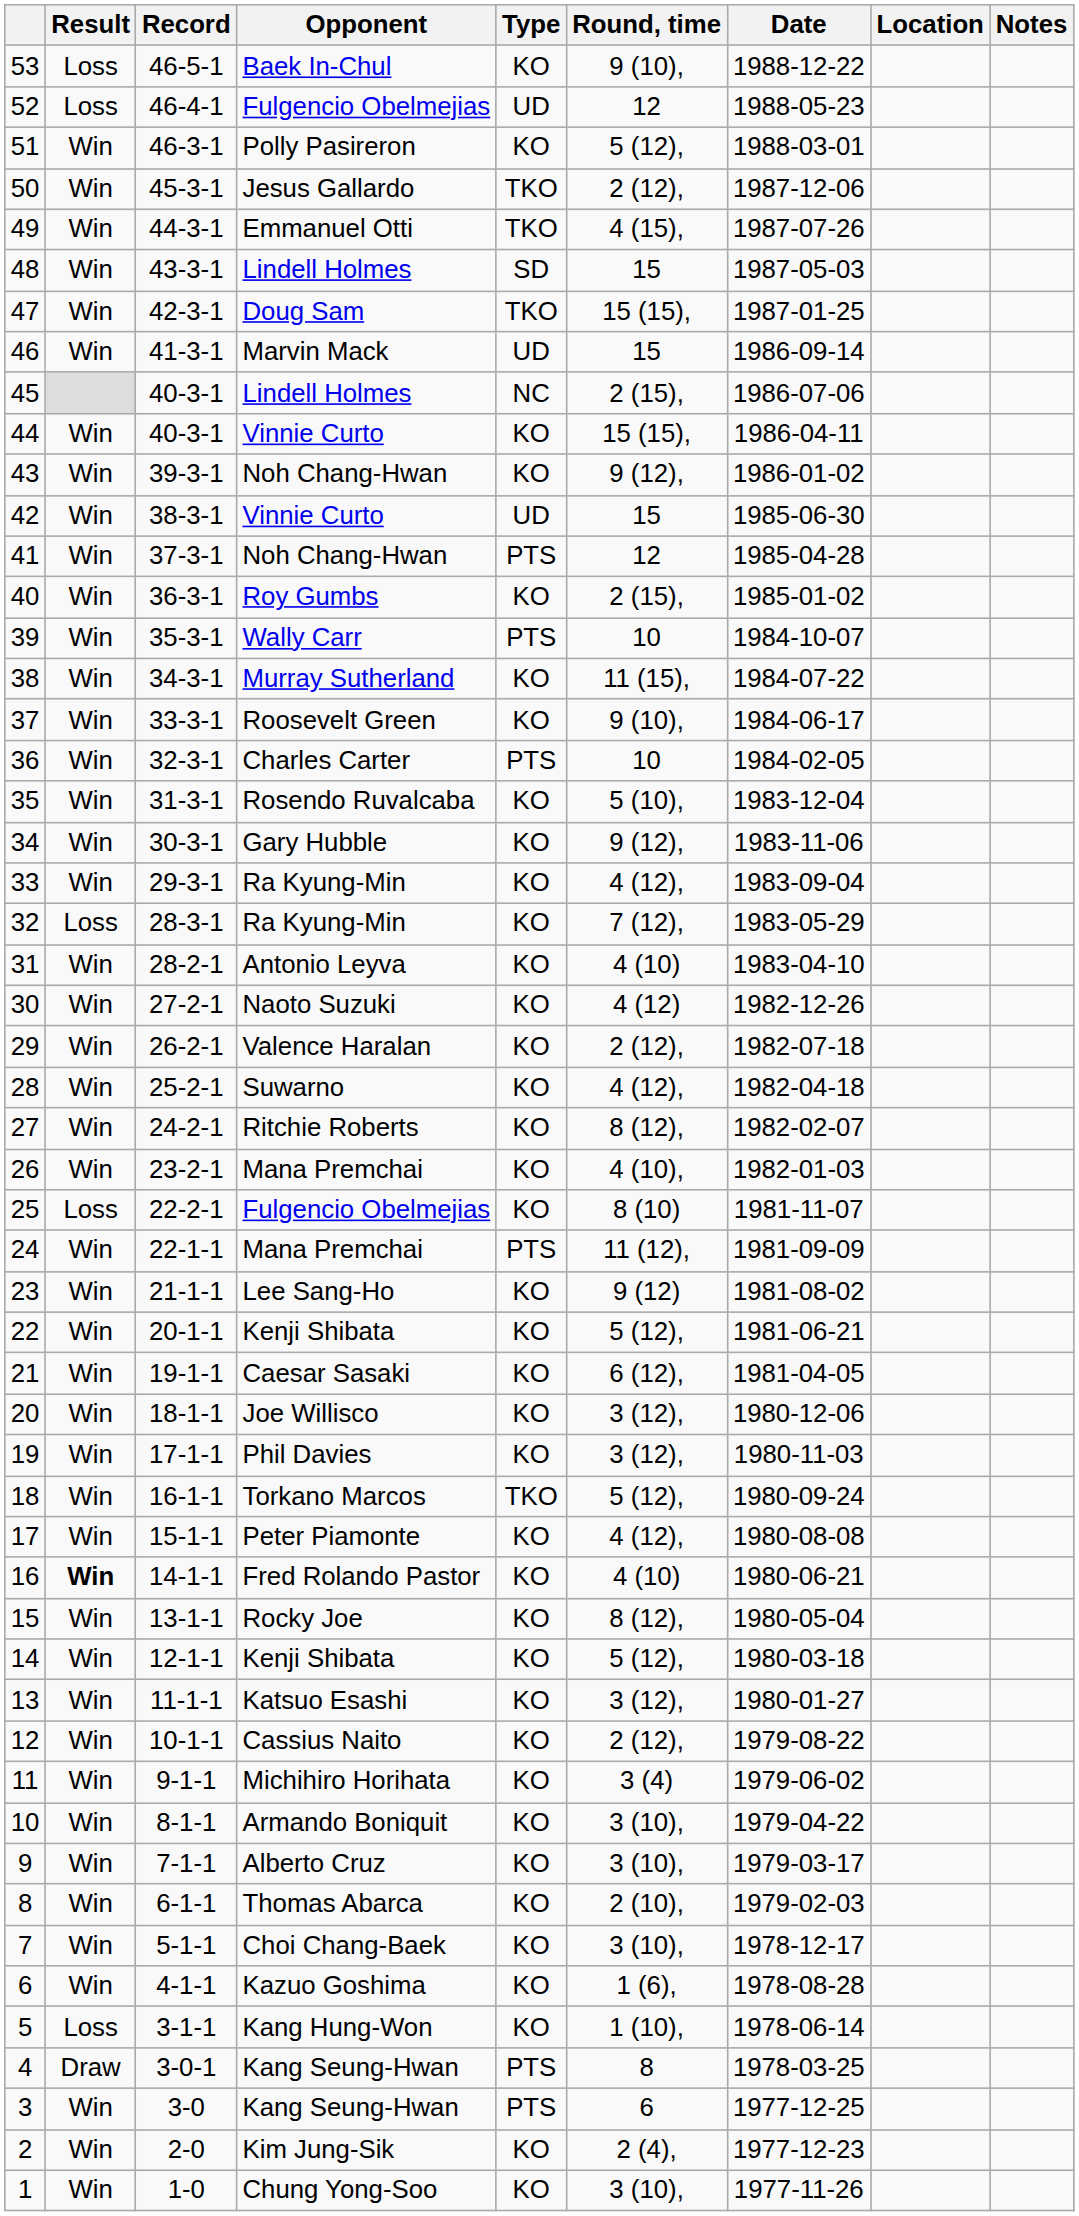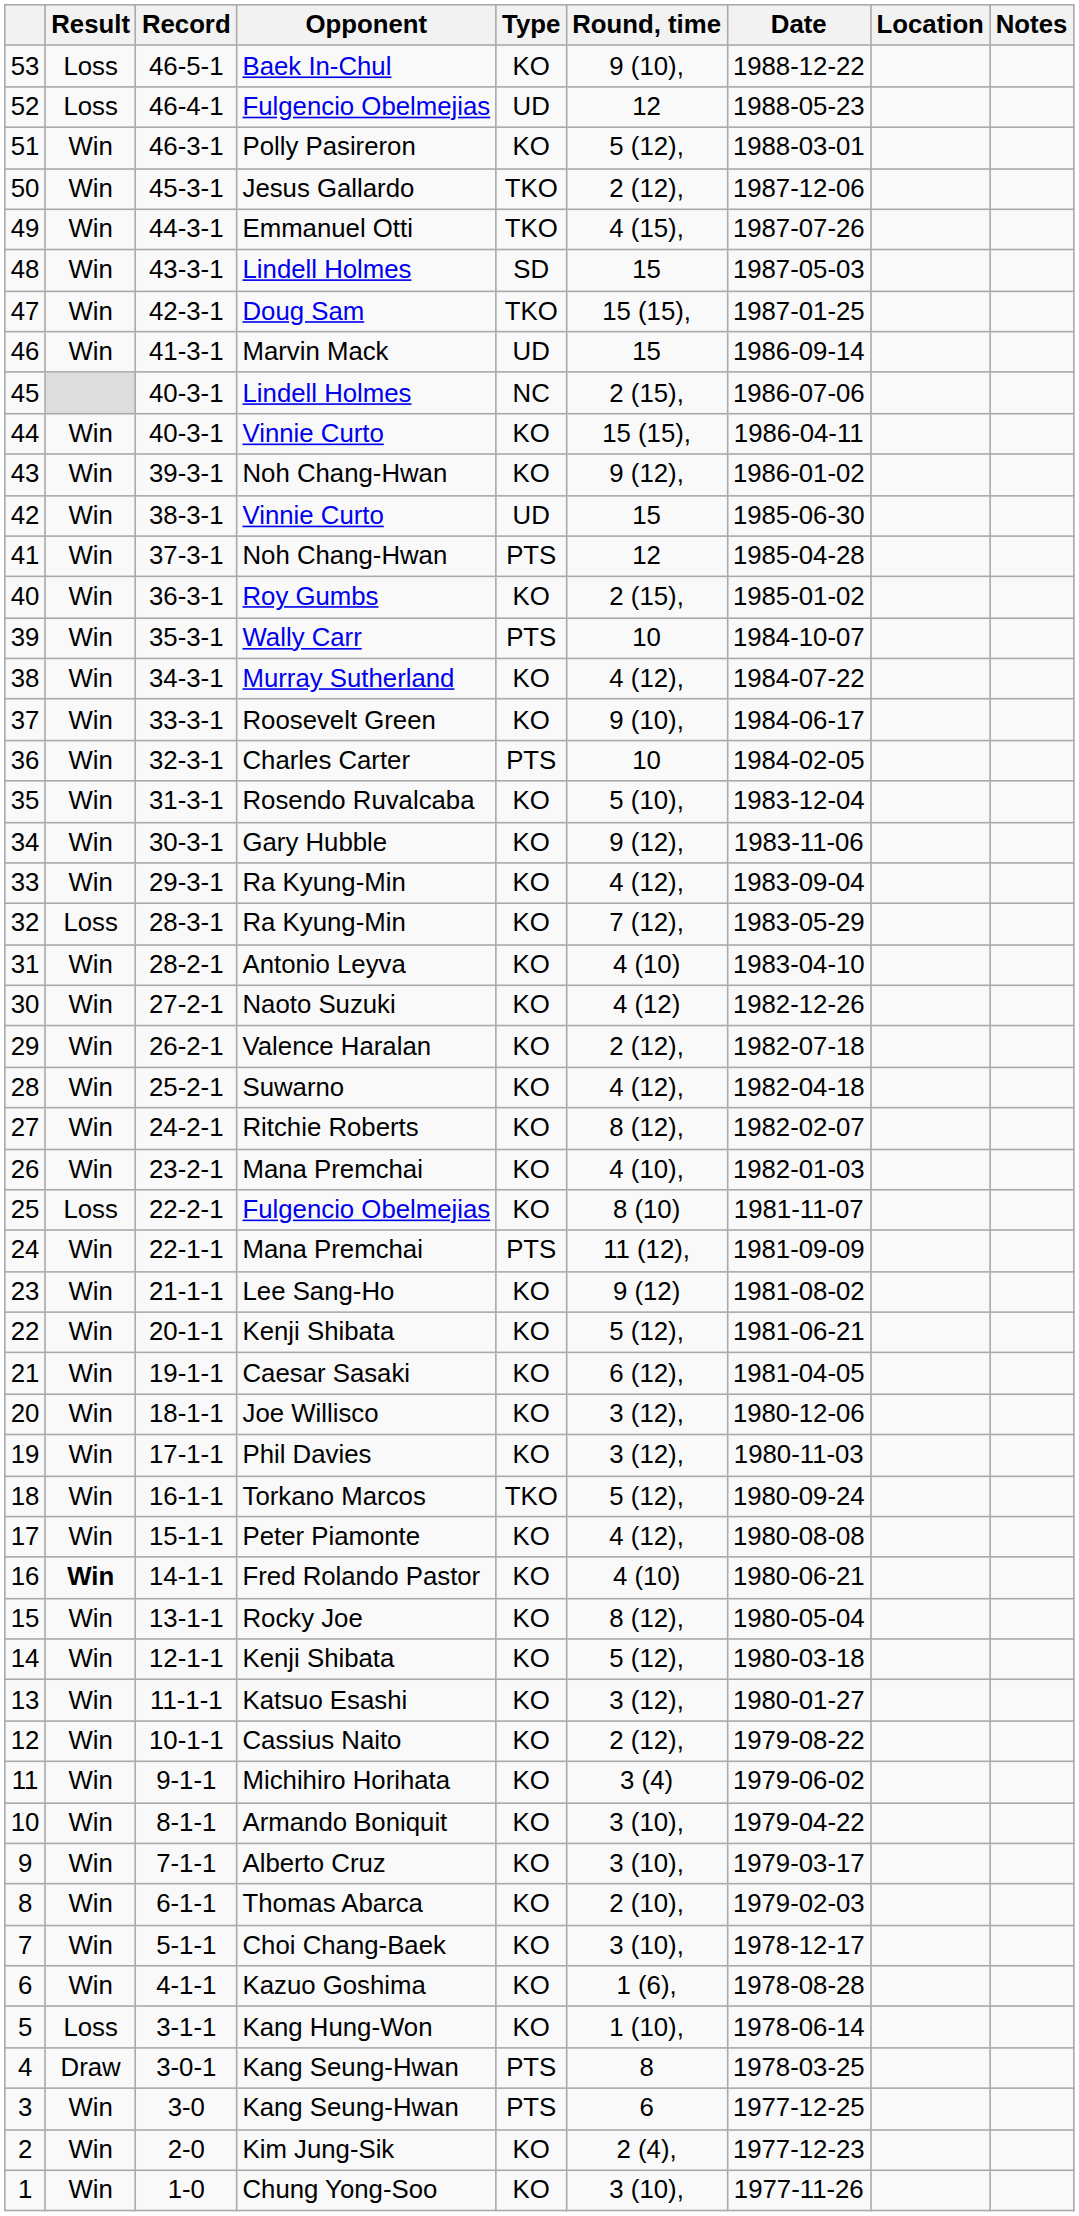(647, 678) 11 (15), -> (647, 678) 4 (12),
